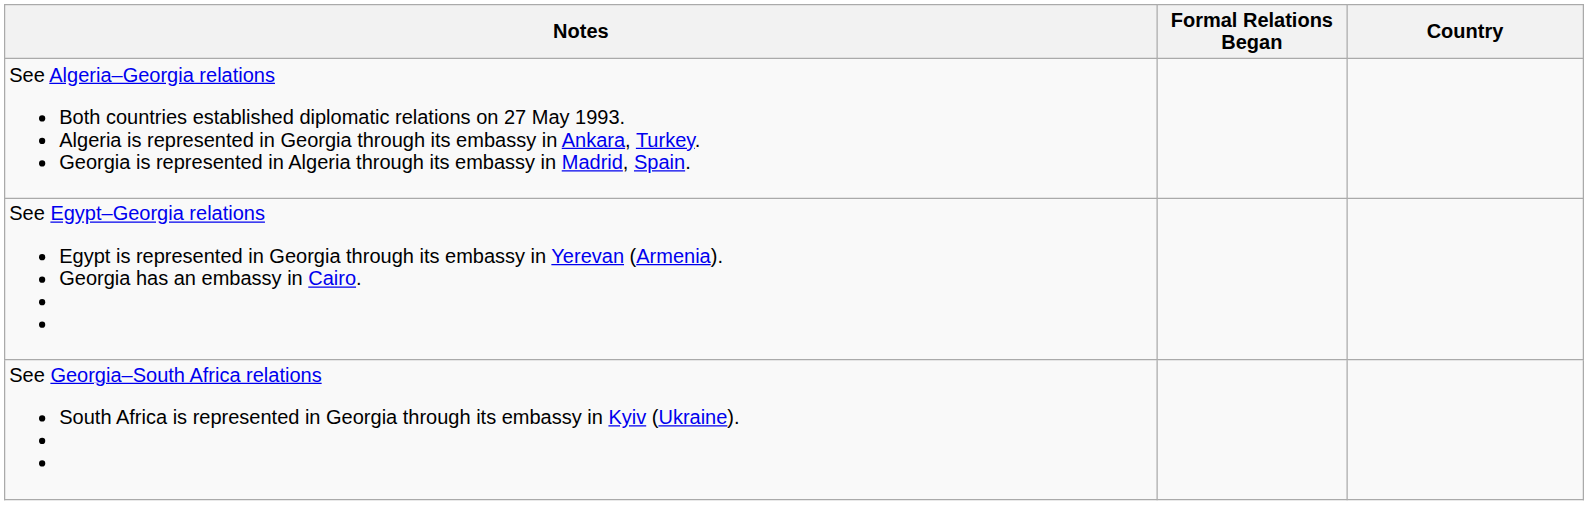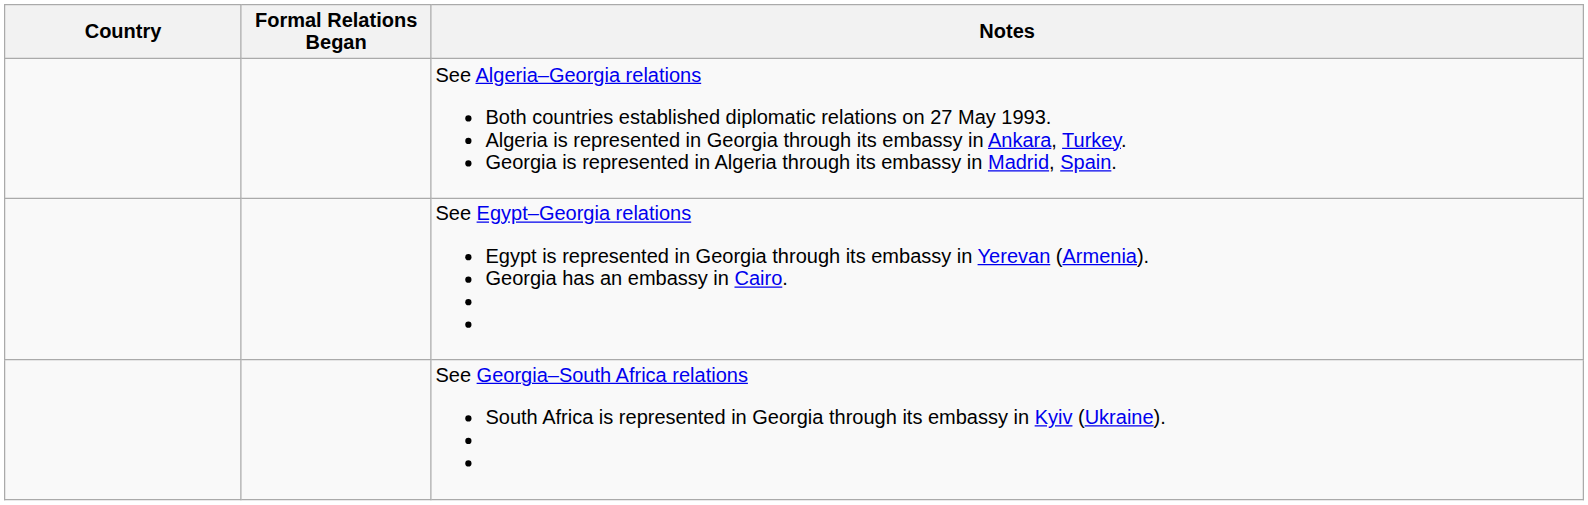columns swapped: (1465, 31) <-> (581, 31)
